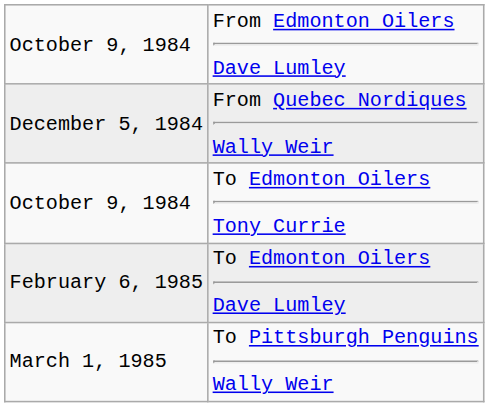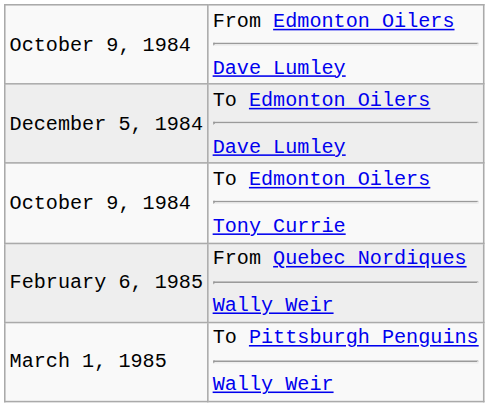(346, 124) From Quebec Nordiques Wally Weir -> (346, 124) To Edmonton Oilers Dave Lumley
(346, 282) To Edmonton Oilers Dave Lumley -> (346, 282) From Quebec Nordiques Wally Weir
